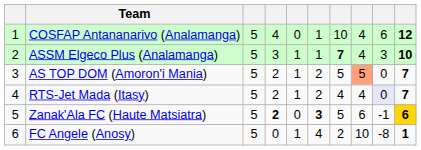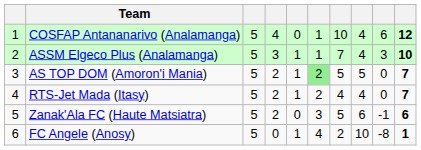(340, 54) bold -> (340, 54) normal
(319, 74) no background -> (319, 74) lightgreen background
(362, 74) lightsalmon background -> (362, 74) no background
(384, 94) lavender background -> (384, 94) no background
(276, 114) bold -> (276, 114) normal
(319, 114) bold -> (319, 114) normal
(405, 114) gold background -> (405, 114) no background
